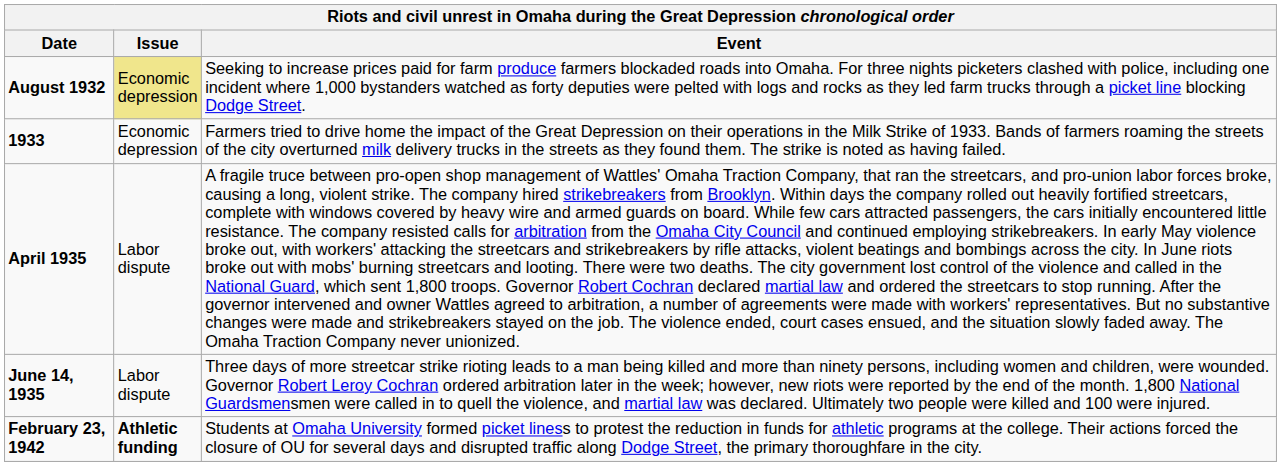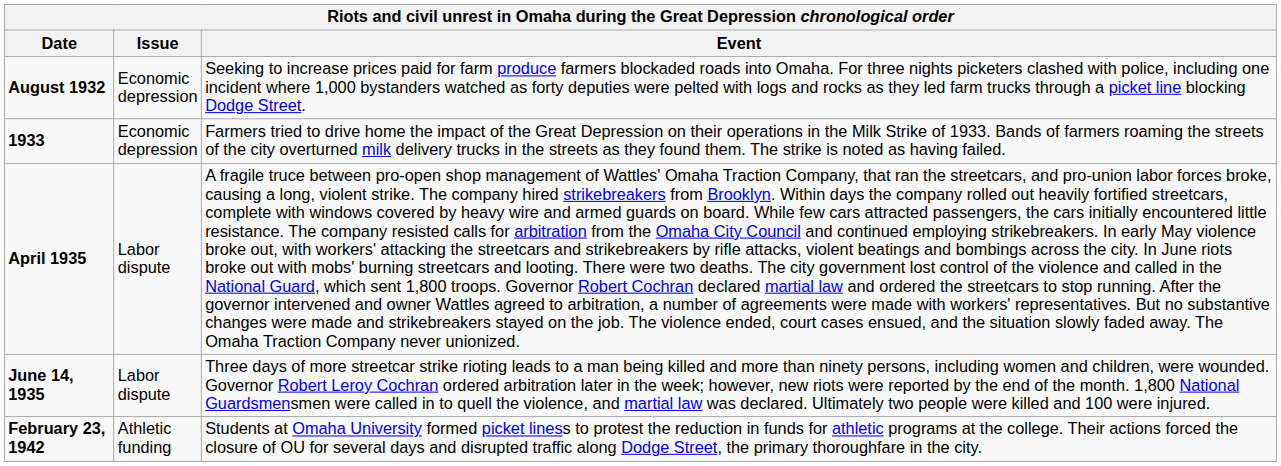(158, 87) khaki background -> (158, 87) no background
(148, 438) bold -> (145, 438) normal
